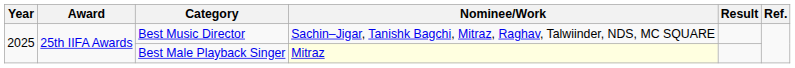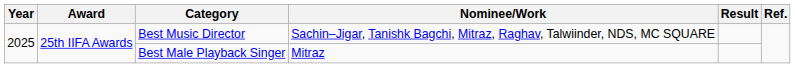(308, 53) lightyellow background -> (308, 53) no background
